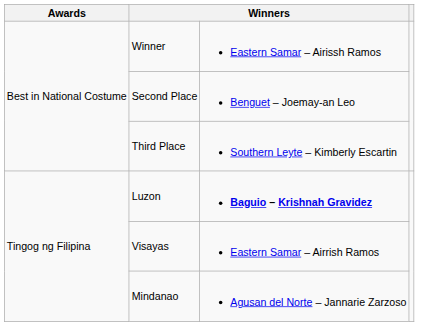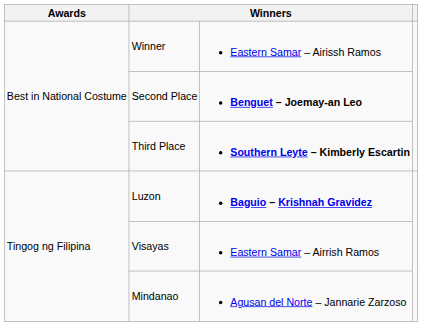(304, 102) normal -> (306, 102) bold
(304, 152) normal -> (306, 152) bold
